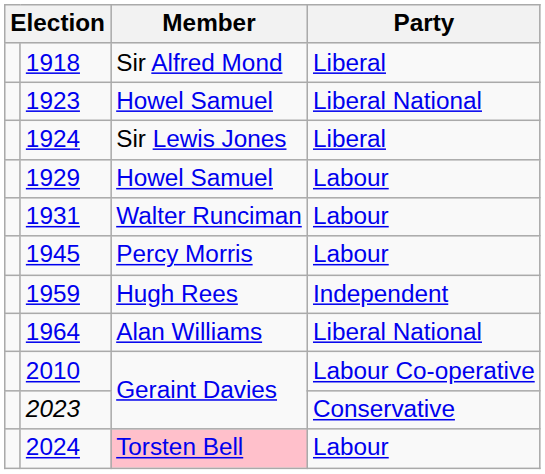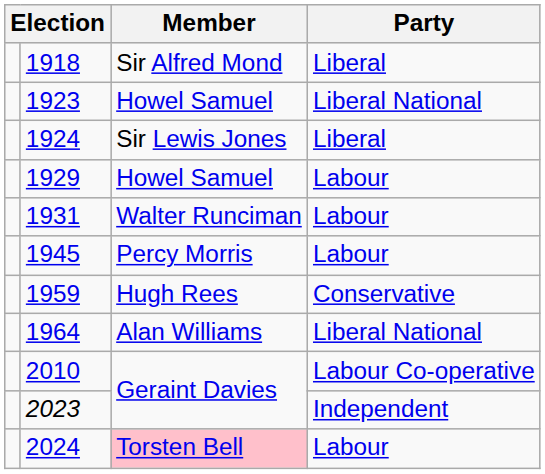(381, 293) Independent -> (384, 293) Conservative
(384, 409) Conservative -> (381, 409) Independent
